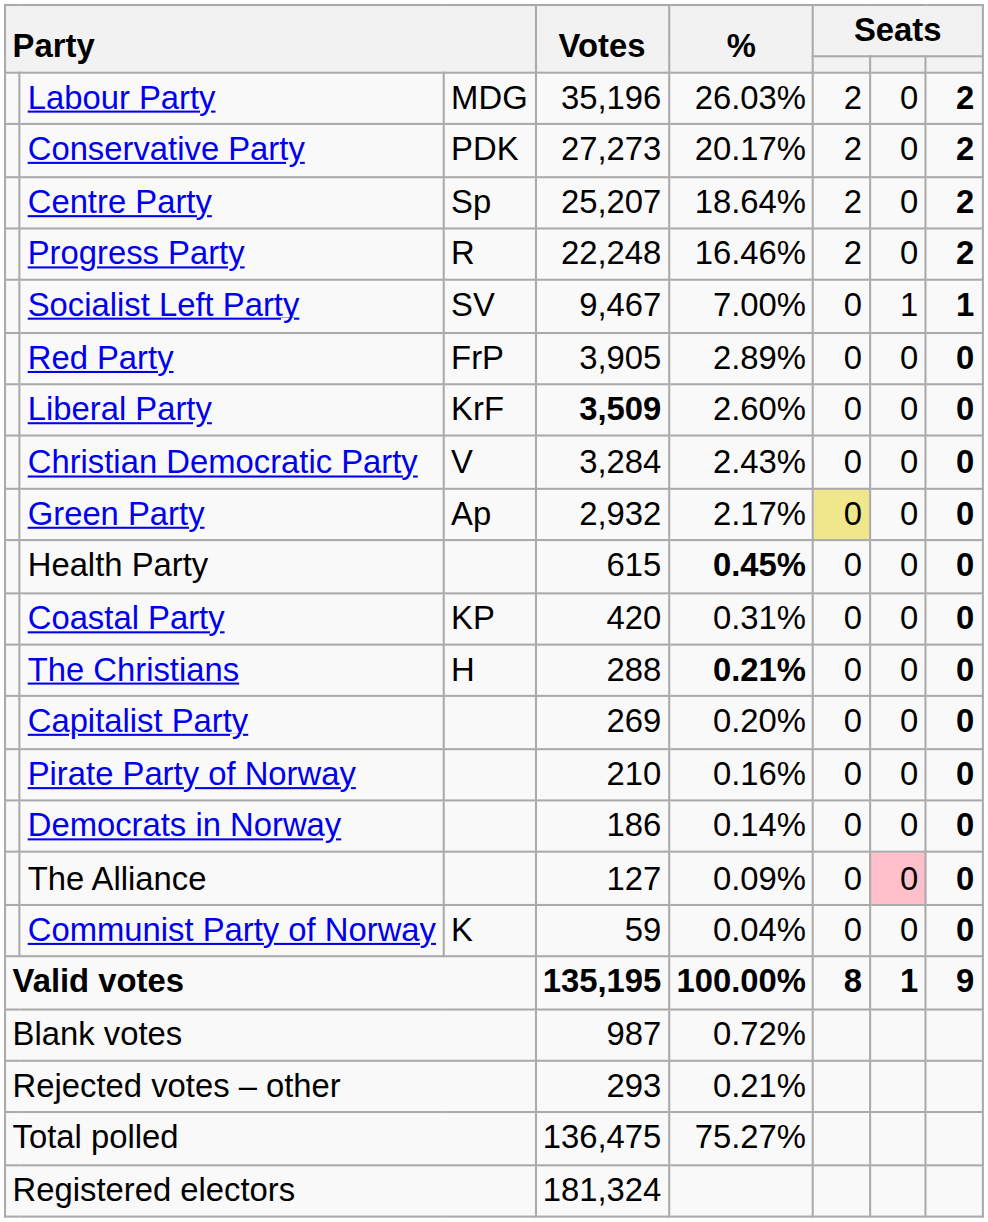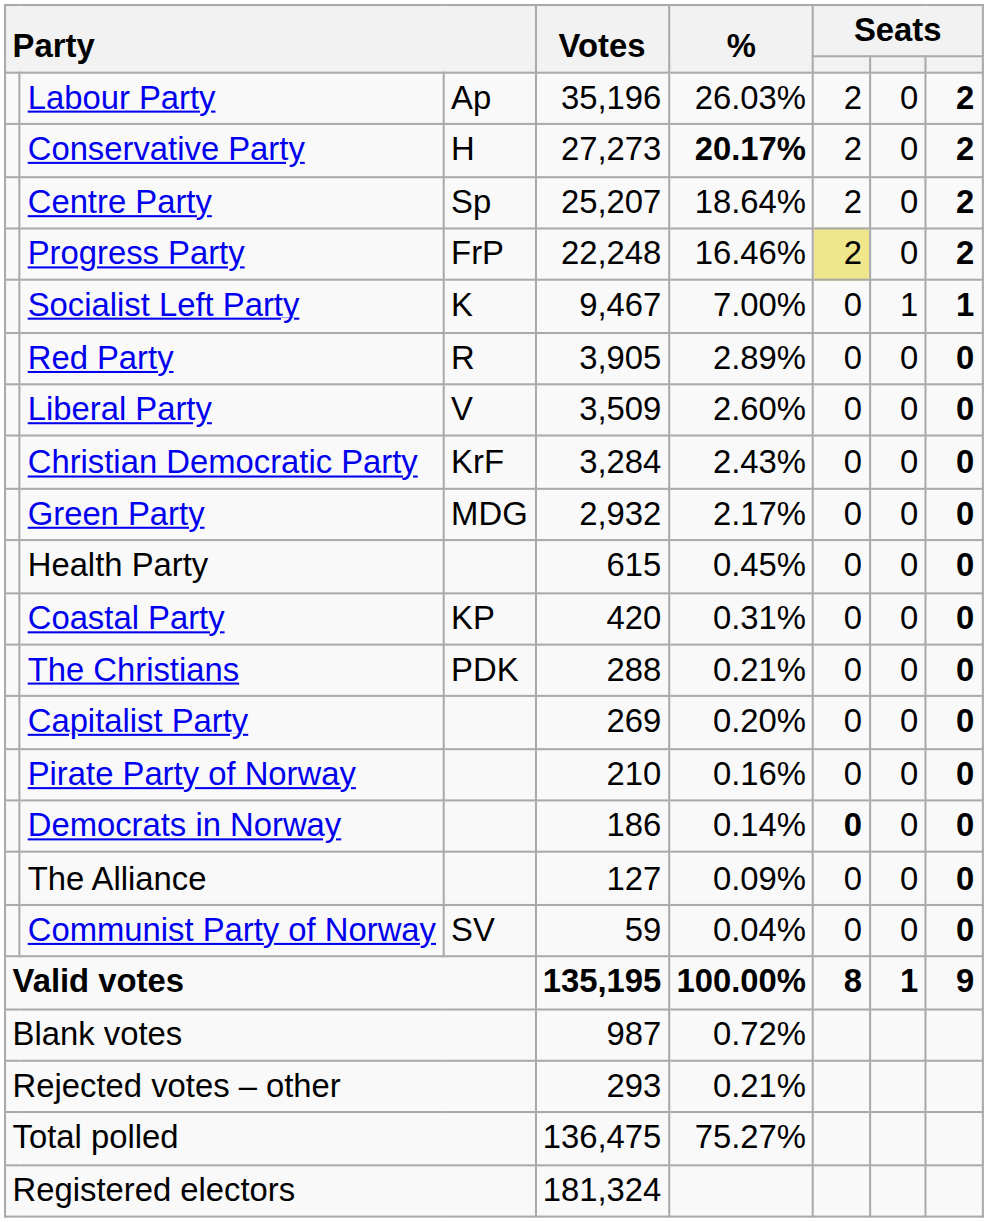(489, 97) MDG -> (471, 97) Ap
(485, 149) PDK -> (463, 149) H
(750, 149) normal -> (750, 149) bold
(463, 253) R -> (478, 253) FrP
(853, 253) no background -> (853, 253) khaki background
(473, 305) SV -> (462, 305) K
(478, 357) FrP -> (463, 357) R
(478, 409) KrF -> (462, 409) V
(620, 409) bold -> (620, 409) normal
(462, 461) V -> (478, 461) KrF
(471, 513) Ap -> (489, 513) MDG
(853, 513) khaki background -> (853, 513) no background
(759, 565) bold -> (759, 565) normal
(463, 669) H -> (485, 669) PDK
(759, 669) bold -> (759, 669) normal
(853, 825) normal -> (853, 825) bold
(909, 877) pink background -> (909, 877) no background
(462, 929) K -> (473, 929) SV
